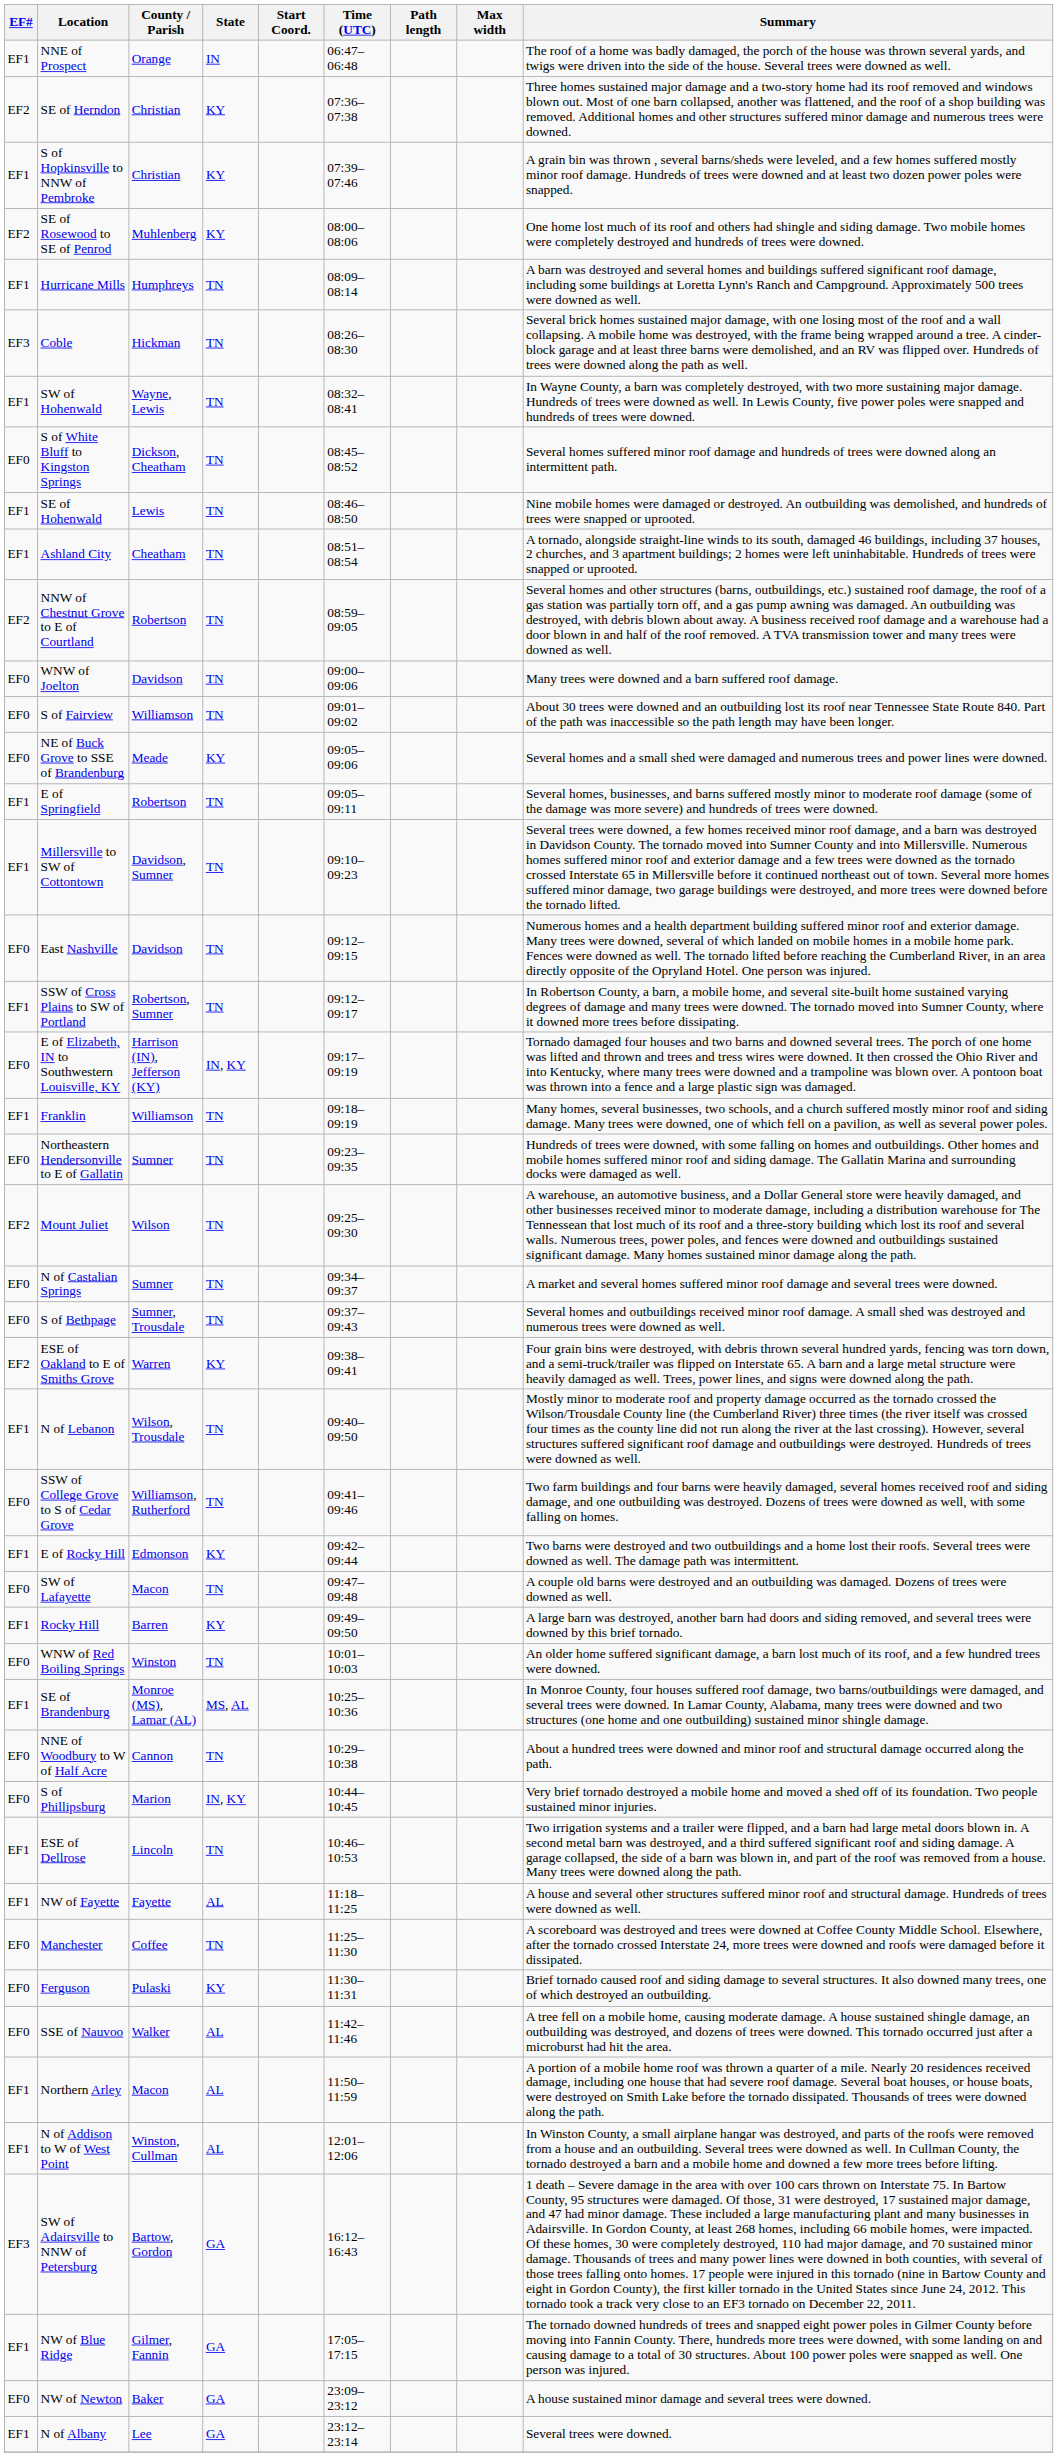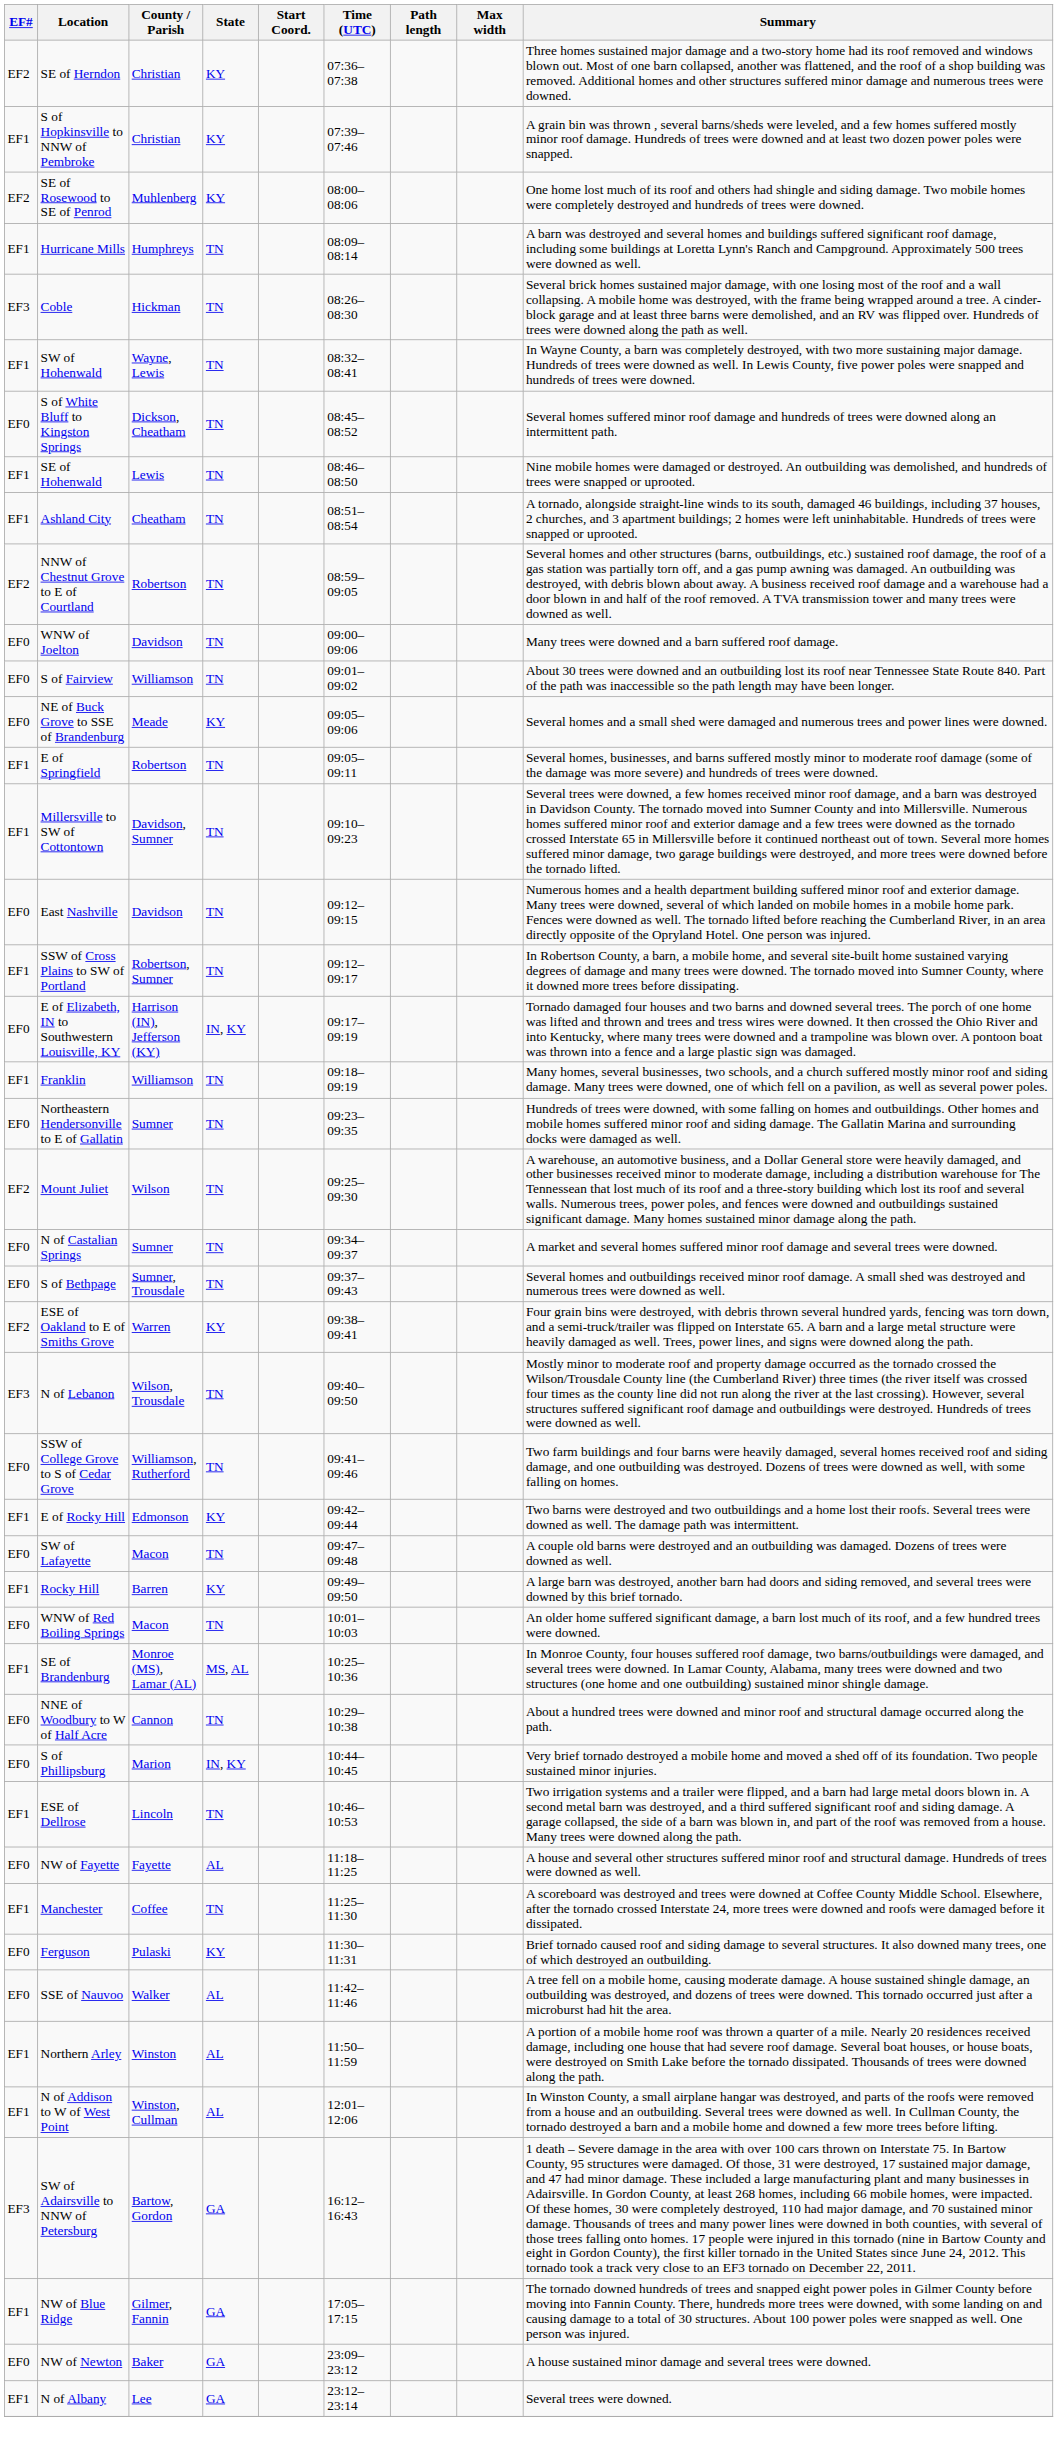- row: (63, 58)
(19, 1429) EF1 -> (19, 1393) EF3
(154, 1661) Winston -> (150, 1625) Macon
(19, 1901) EF1 -> (19, 1865) EF0
(19, 1944) EF0 -> (19, 1908) EF1
(150, 2090) Macon -> (154, 2054) Winston
